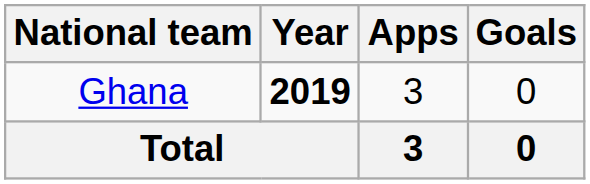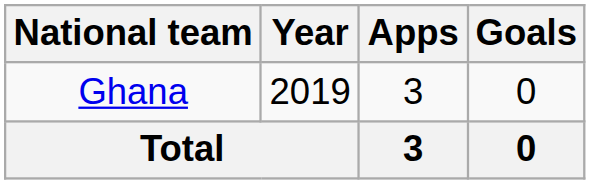(310, 91) bold -> (310, 91) normal
